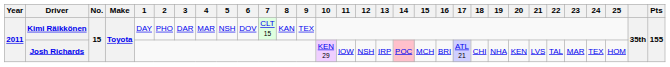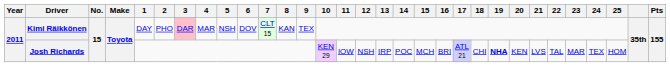(185, 29) no background -> (185, 29) pink background
(404, 51) pink background -> (404, 51) no background
(499, 51) normal -> (499, 51) bold
